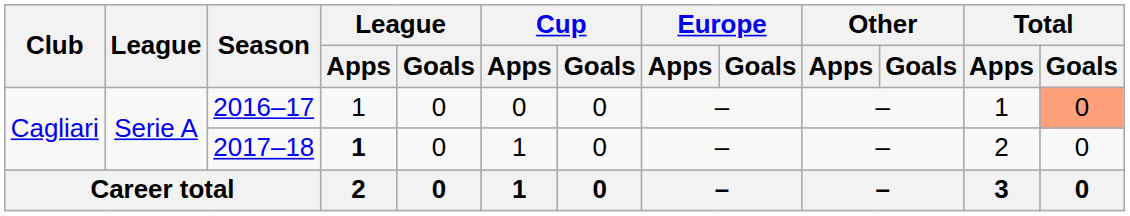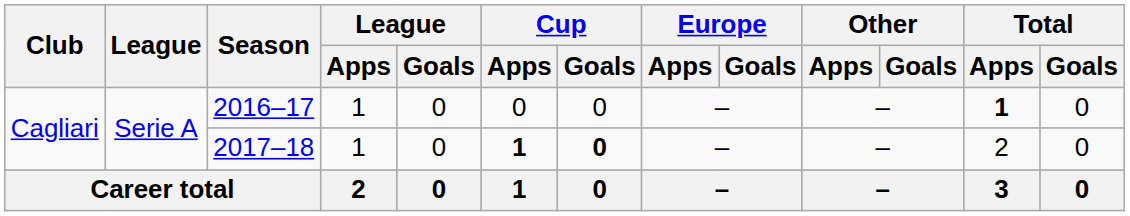(1002, 107) normal -> (1002, 107) bold
(1082, 107) lightsalmon background -> (1082, 107) no background
(359, 148) bold -> (359, 148) normal
(519, 148) normal -> (519, 148) bold
(600, 148) normal -> (600, 148) bold
